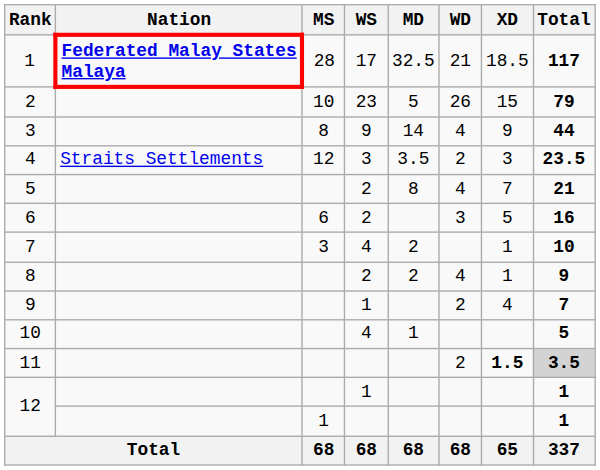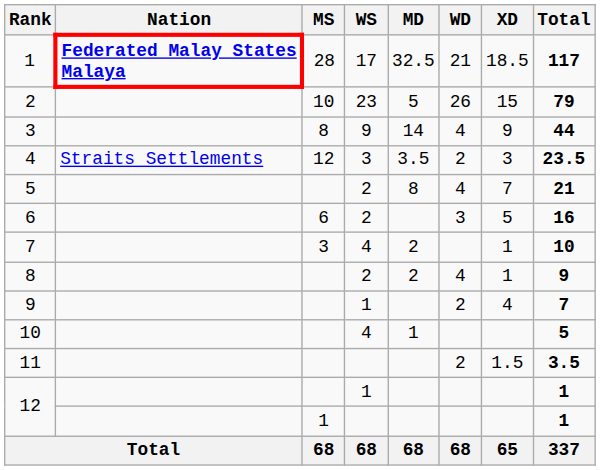(507, 363) bold -> (507, 363) normal
(564, 363) lightgrey background -> (564, 363) no background
